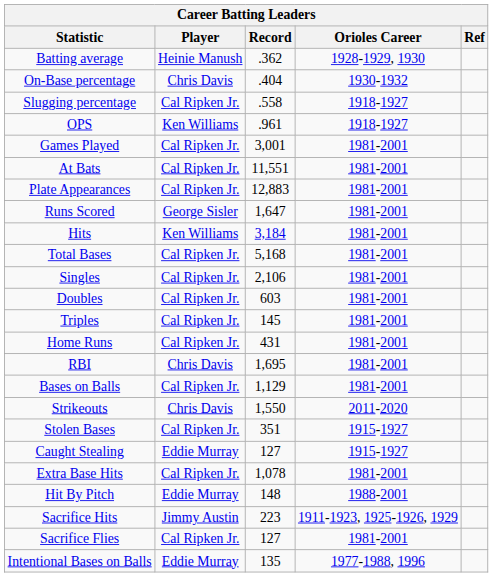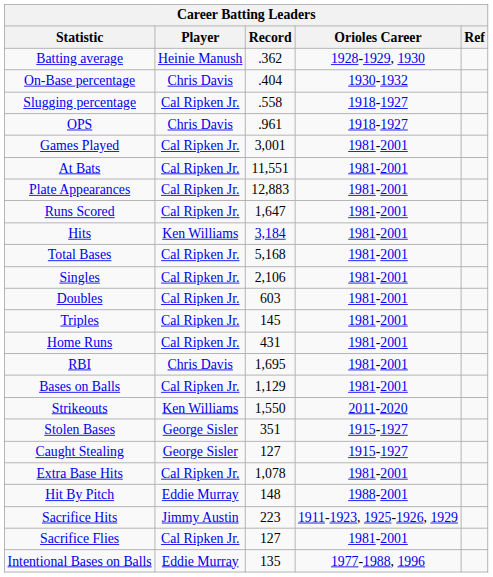(200, 124) Ken Williams -> (200, 124) Chris Davis
(200, 211) George Sisler -> (200, 211) Cal Ripken Jr.
(200, 408) Chris Davis -> (200, 408) Ken Williams
(200, 430) Cal Ripken Jr. -> (200, 430) George Sisler
(200, 451) Eddie Murray -> (200, 451) George Sisler
